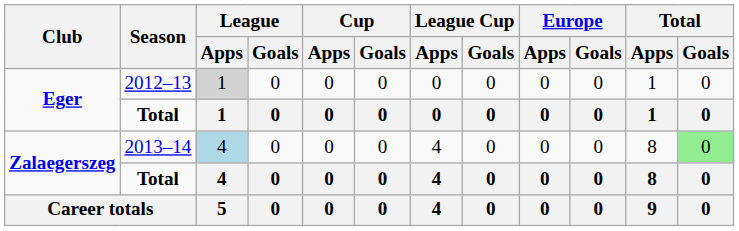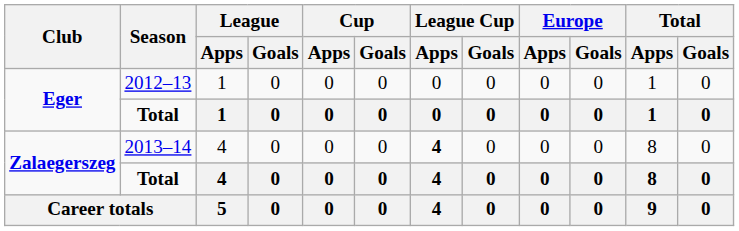(222, 83) lightgrey background -> (222, 83) no background
(222, 147) lightblue background -> (222, 147) no background
(437, 147) normal -> (437, 147) bold
(706, 147) lightgreen background -> (706, 147) no background
